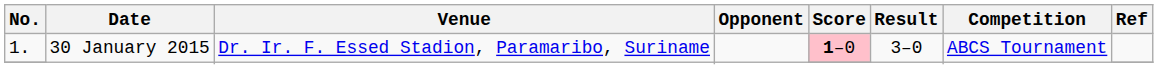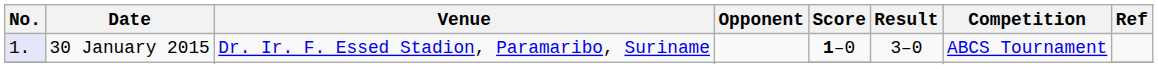(20, 48) no background -> (20, 48) lavender background
(839, 48) pink background -> (839, 48) no background
